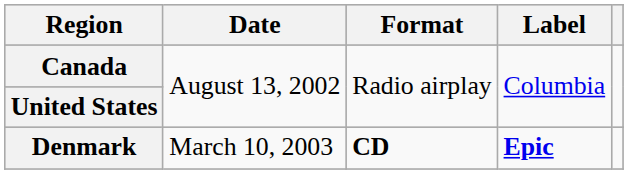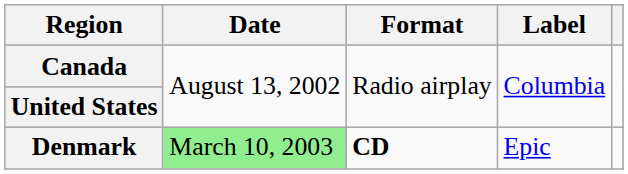(251, 147) no background -> (251, 147) lightgreen background
(529, 147) bold -> (527, 147) normal
